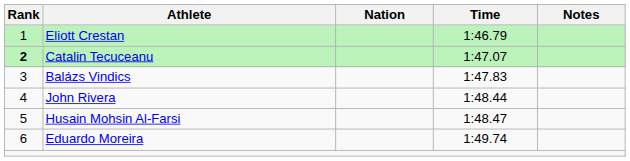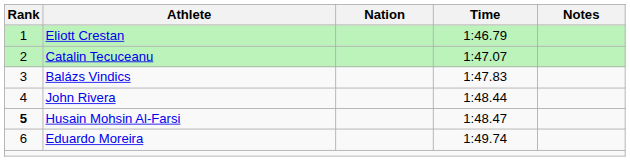(23, 56) bold -> (23, 56) normal
(23, 118) normal -> (23, 118) bold
